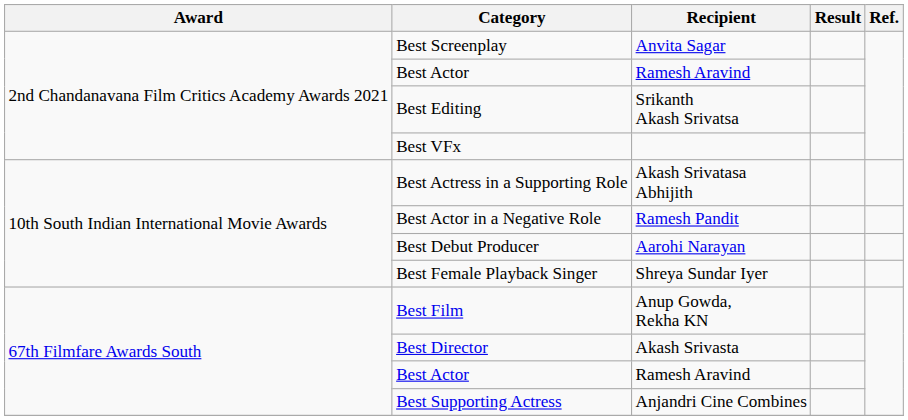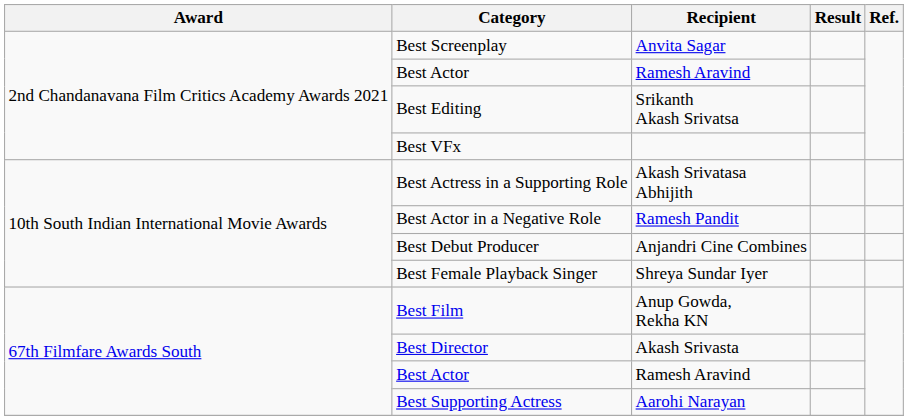(691, 246) Aarohi Narayan -> (721, 246) Anjandri Cine Combines
(721, 401) Anjandri Cine Combines -> (691, 401) Aarohi Narayan
